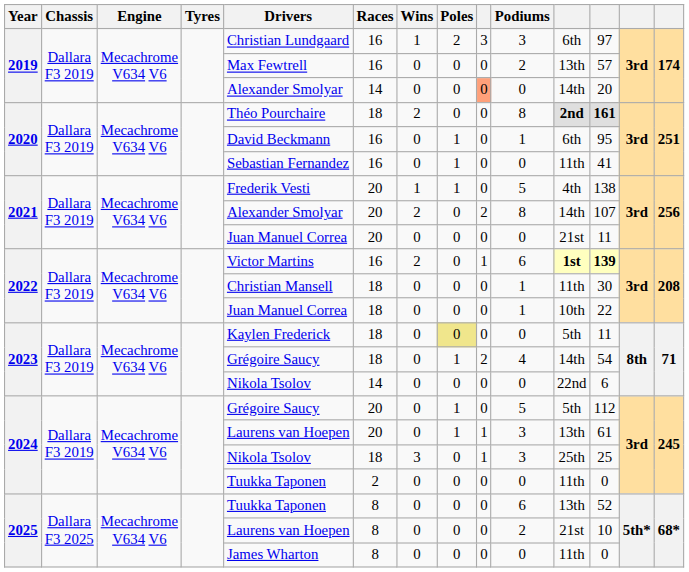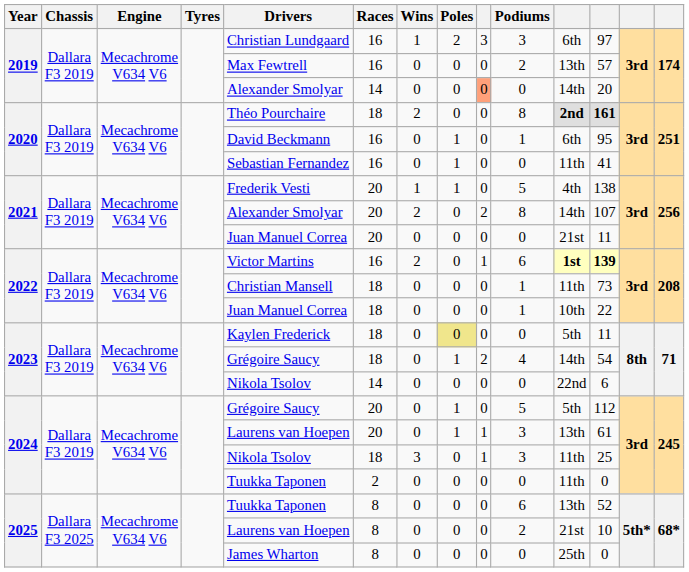(605, 285) 30 -> (605, 285) 73
(572, 456) 25th -> (572, 456) 11th
(572, 554) 11th -> (572, 554) 25th
